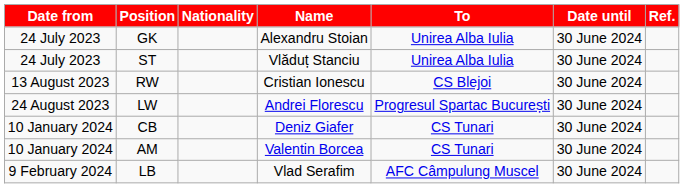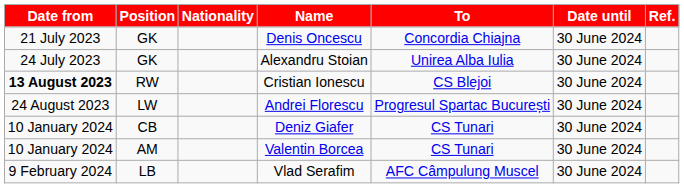+ row: (314, 38)
- row: (314, 61)
(60, 83) normal -> (60, 83) bold
